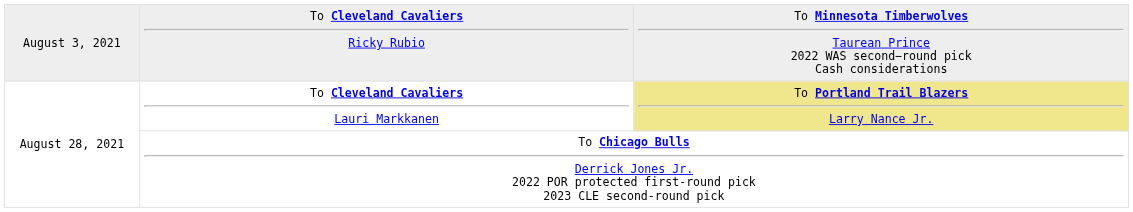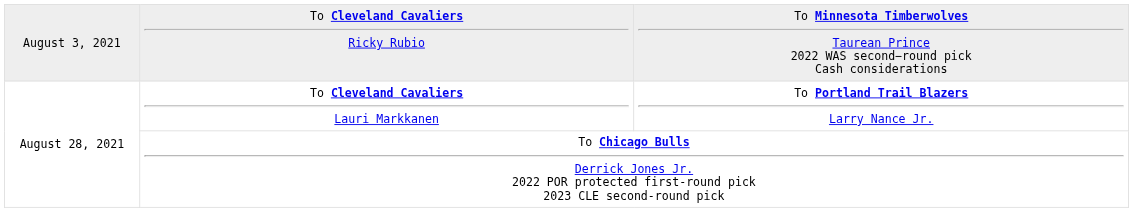(881, 106) khaki background -> (881, 106) no background
